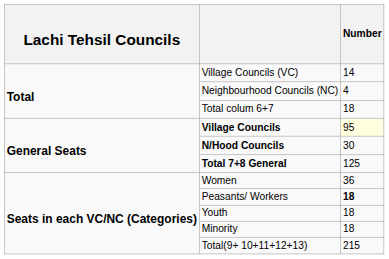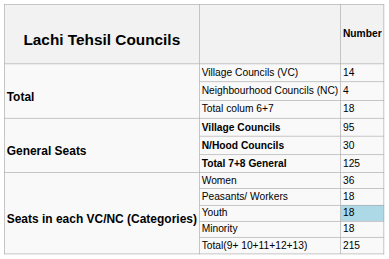(349, 127) lightyellow background -> (349, 127) no background
(349, 197) bold -> (349, 197) normal
(349, 213) no background -> (349, 213) lightblue background
